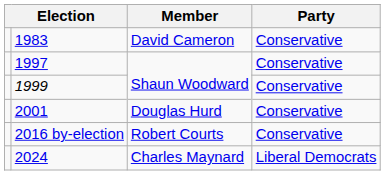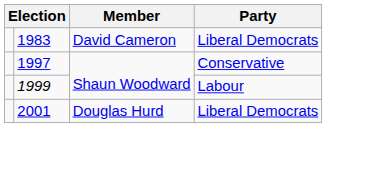(299, 39) Conservative -> (258, 39) Liberal Democrats
(299, 87) Conservative -> (221, 87) Labour
(299, 110) Conservative -> (258, 110) Liberal Democrats
- row: (69, 134)
- row: (31, 157)
